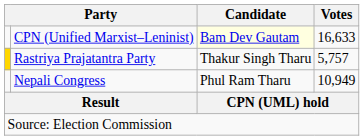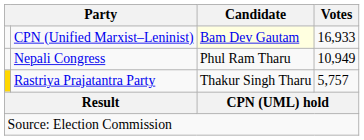(337, 37) 16,633 -> (337, 37) 16,933
rows swapped: (60, 80) <-> (85, 59)
